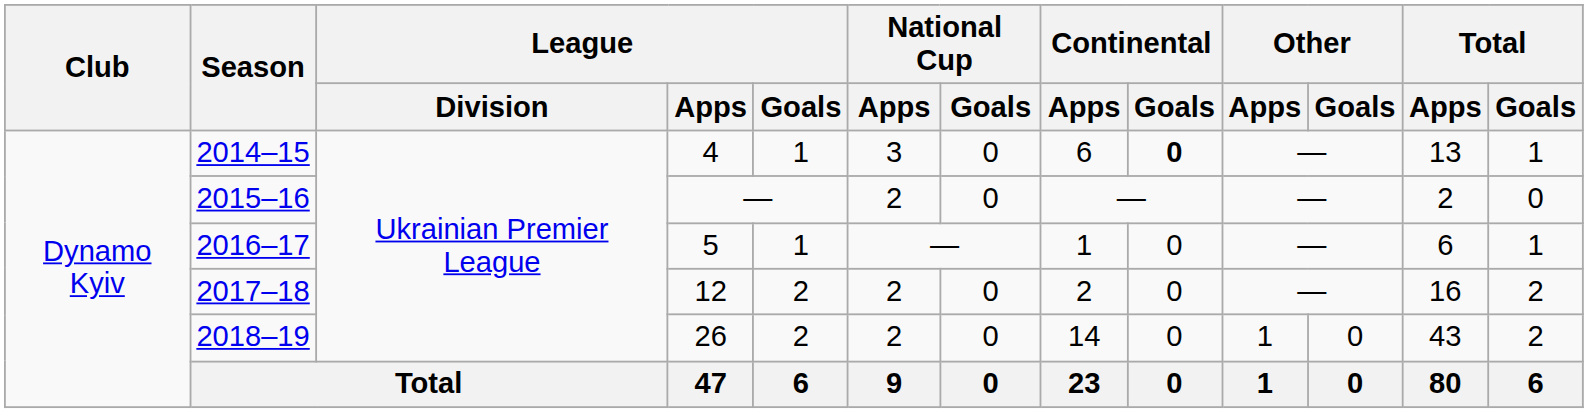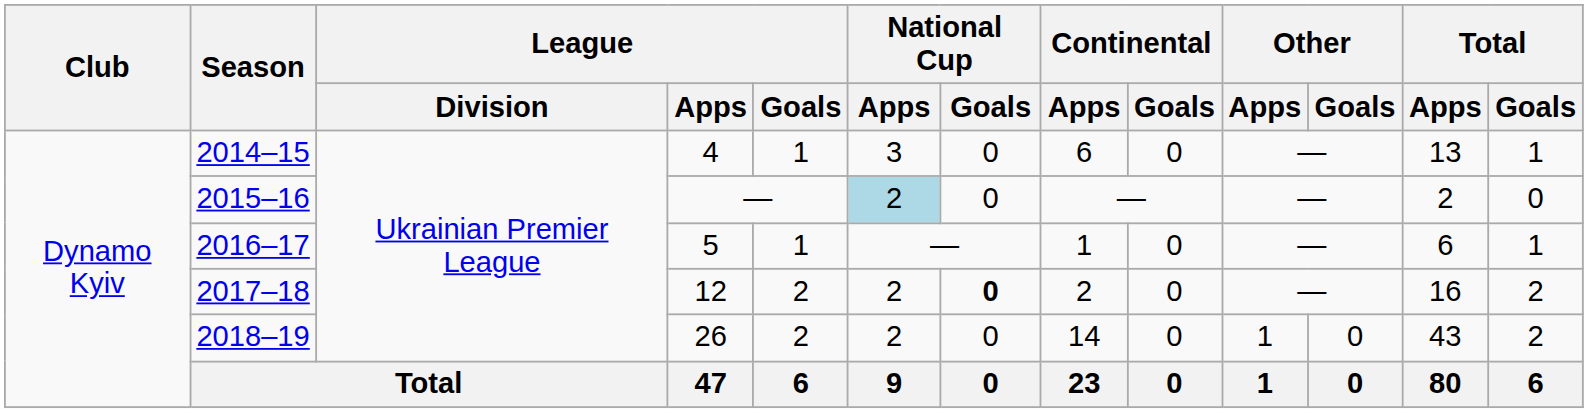(1174, 152) bold -> (1174, 152) normal
(894, 198) no background -> (894, 198) lightblue background
(991, 291) normal -> (991, 291) bold
